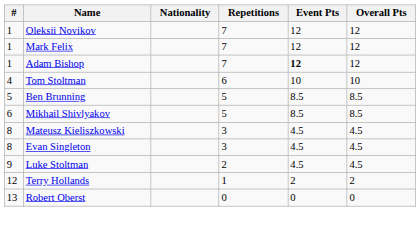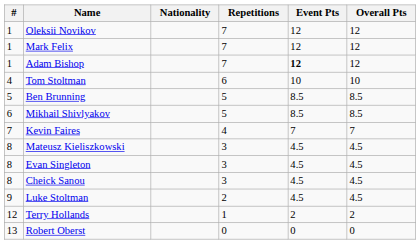+ row: (53, 130)
+ row: (55, 180)
